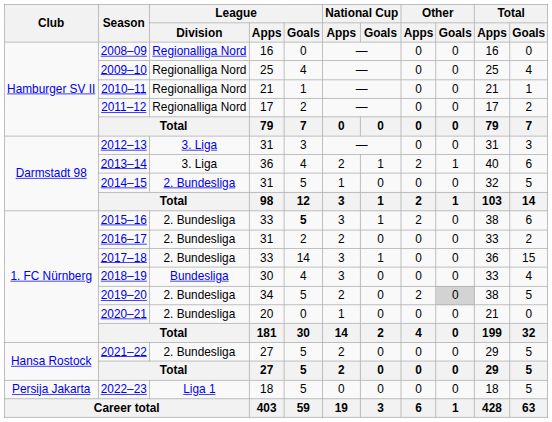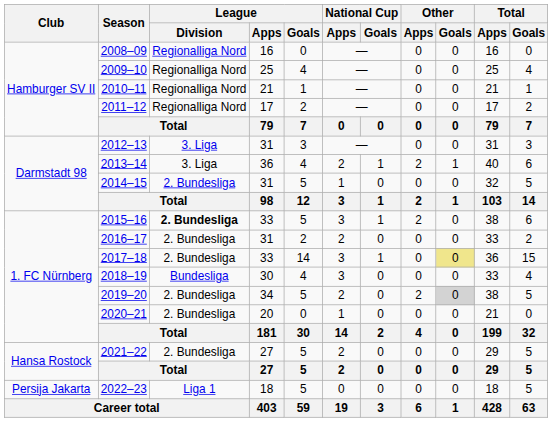(199, 220) normal -> (199, 220) bold
(303, 220) bold -> (303, 220) normal
(455, 257) no background -> (455, 257) khaki background
